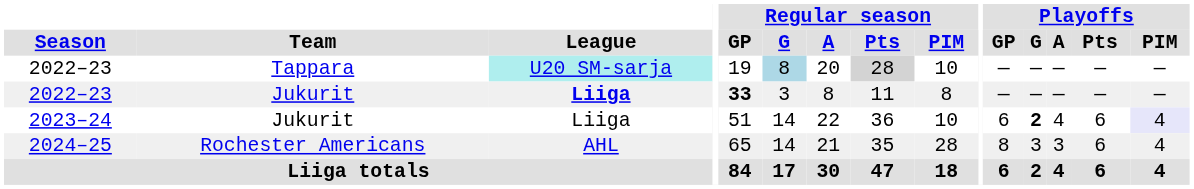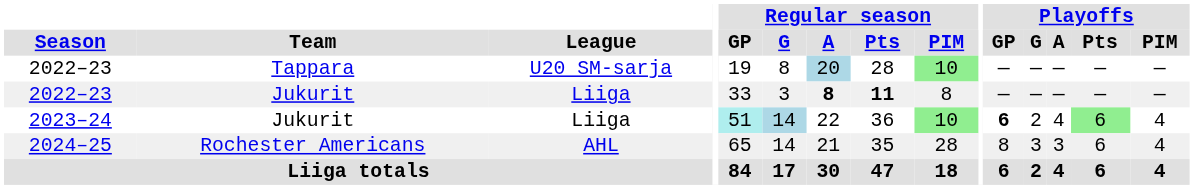(601, 69) paleturquoise background -> (601, 69) no background
(784, 69) lightblue background -> (784, 69) no background
(828, 69) no background -> (828, 69) lightblue background
(882, 69) lightgrey background -> (882, 69) no background
(946, 69) no background -> (946, 69) lightgreen background
(601, 94) bold -> (601, 94) normal
(740, 94) bold -> (740, 94) normal
(828, 94) normal -> (828, 94) bold
(882, 94) normal -> (882, 94) bold
(740, 120) no background -> (740, 120) paleturquoise background
(784, 120) no background -> (784, 120) lightblue background
(946, 120) no background -> (946, 120) lightgreen background
(1004, 120) normal -> (1004, 120) bold
(1036, 120) bold -> (1036, 120) normal
(1100, 120) no background -> (1100, 120) lightgreen background
(1160, 120) lavender background -> (1160, 120) no background
